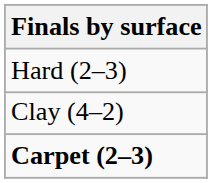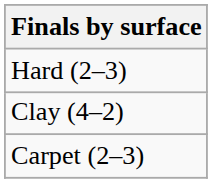(82, 156) bold -> (78, 156) normal
